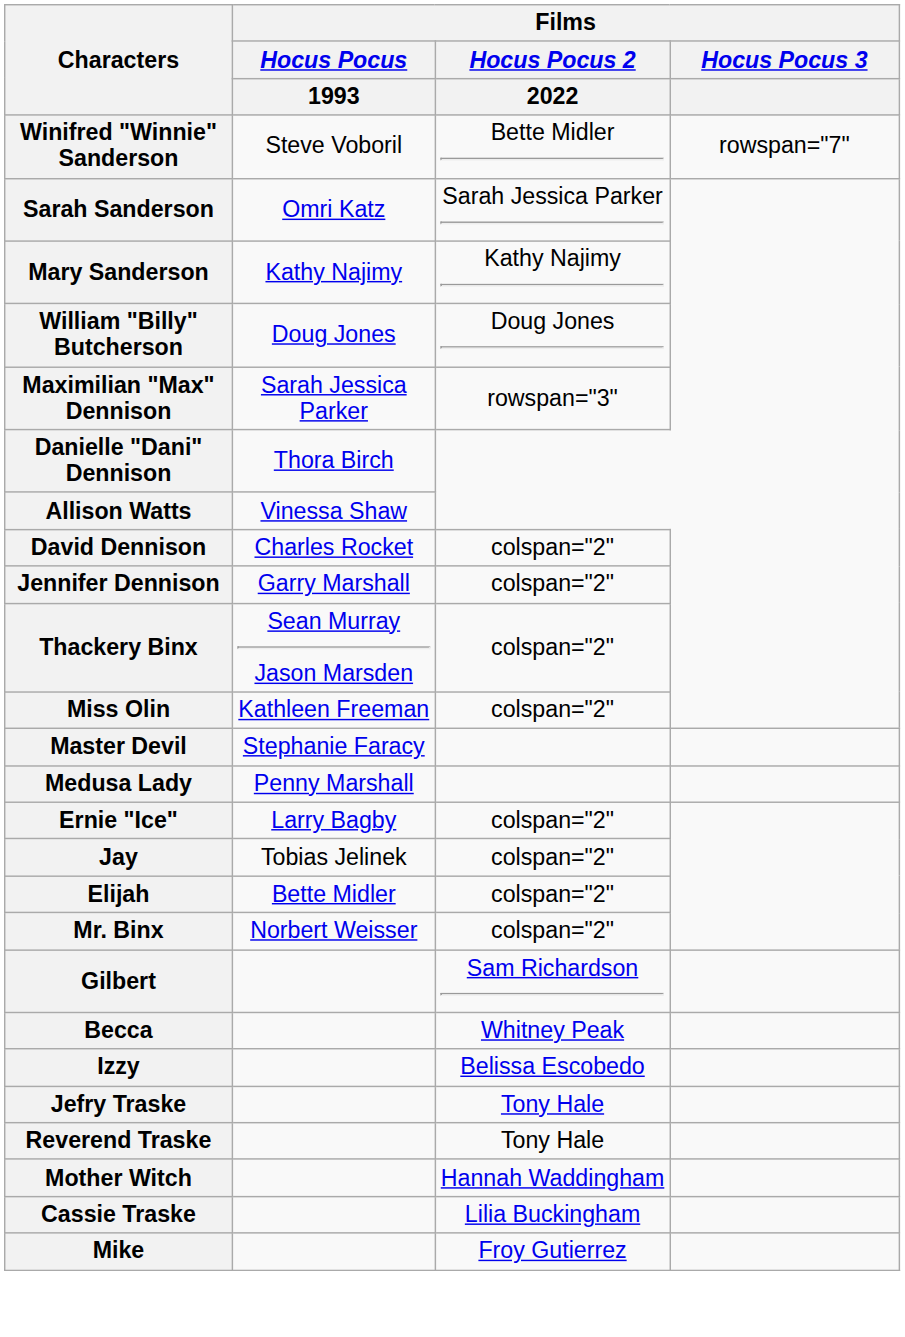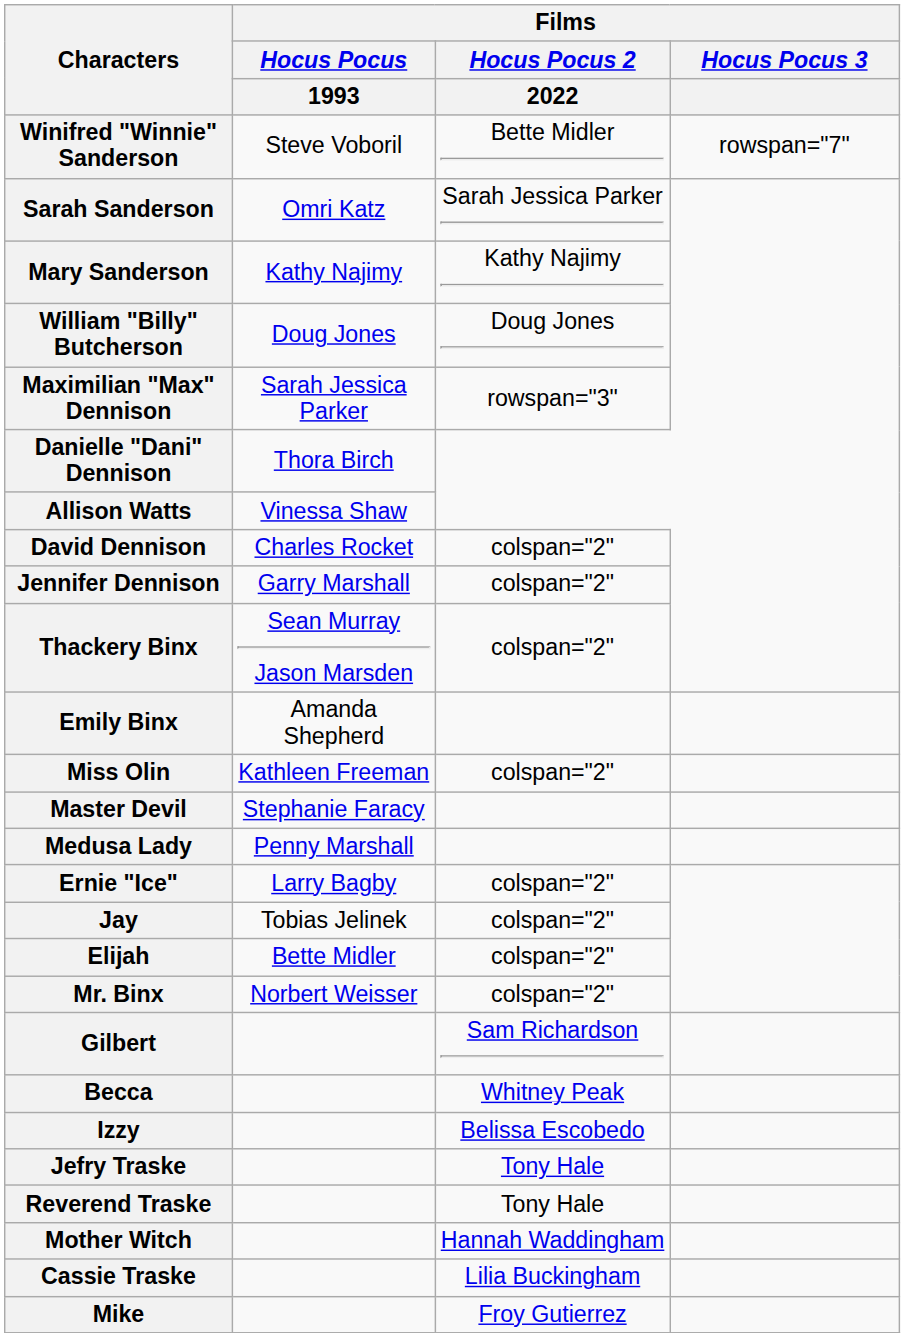+ row: (118, 723)
